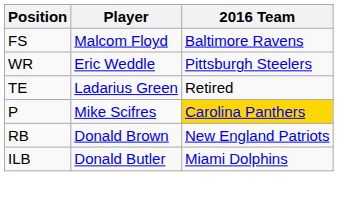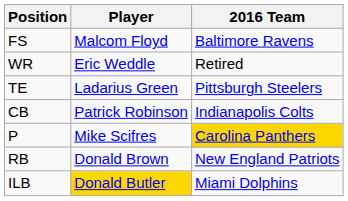(248, 64) Pittsburgh Steelers -> (219, 64) Retired
(209, 88) Retired -> (258, 88) Pittsburgh Steelers
+ row: (18, 112)
(120, 160) no background -> (120, 183) gold background
